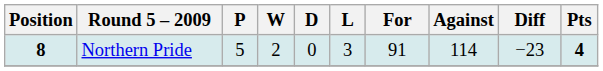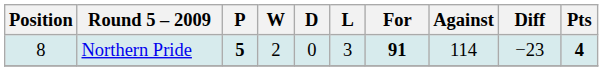(41, 49) bold -> (41, 49) normal
(240, 49) normal -> (240, 49) bold
(397, 49) normal -> (397, 49) bold
